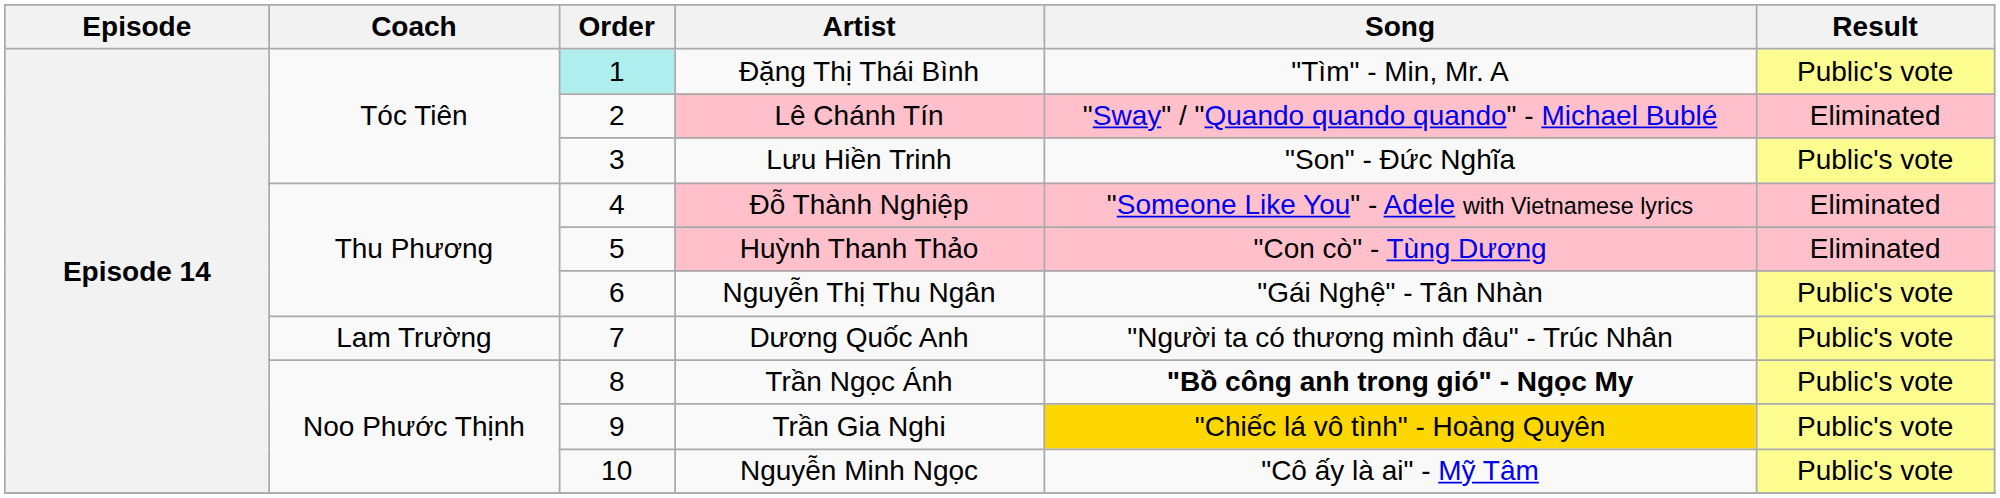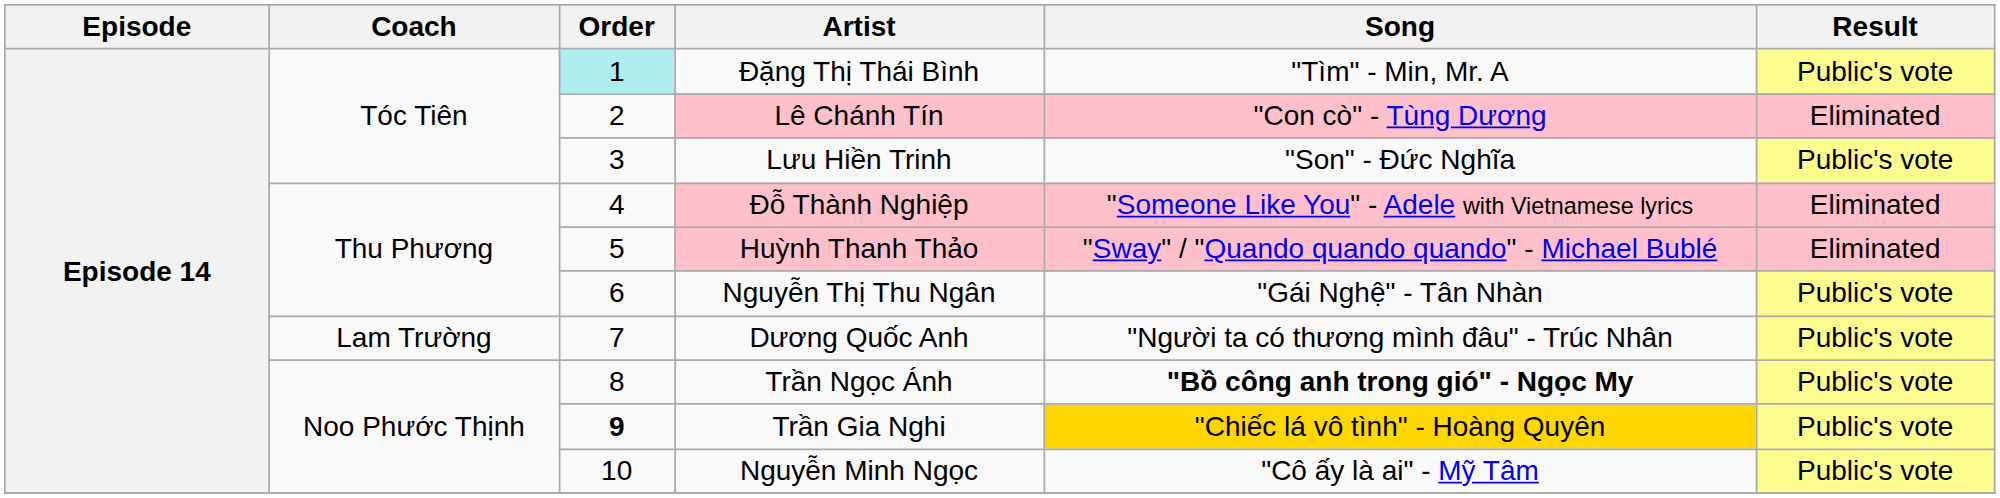(1400, 115) "Sway" / "Quando quando quando" - Michael Bublé -> (1400, 115) "Con cò" - Tùng Dương
(1400, 248) "Con cò" - Tùng Dương -> (1400, 248) "Sway" / "Quando quando quando" - Michael Bublé
(617, 426) normal -> (617, 426) bold
